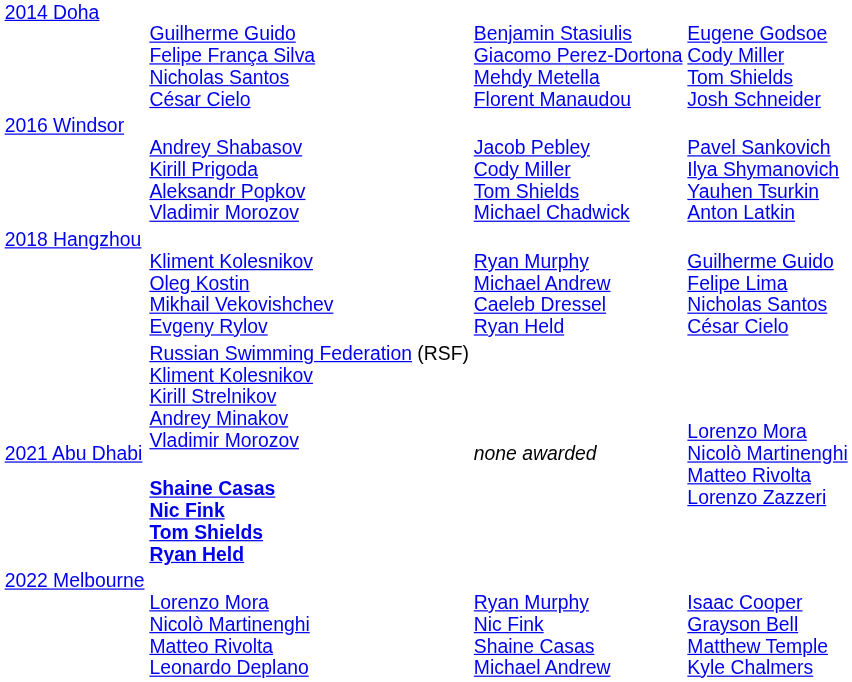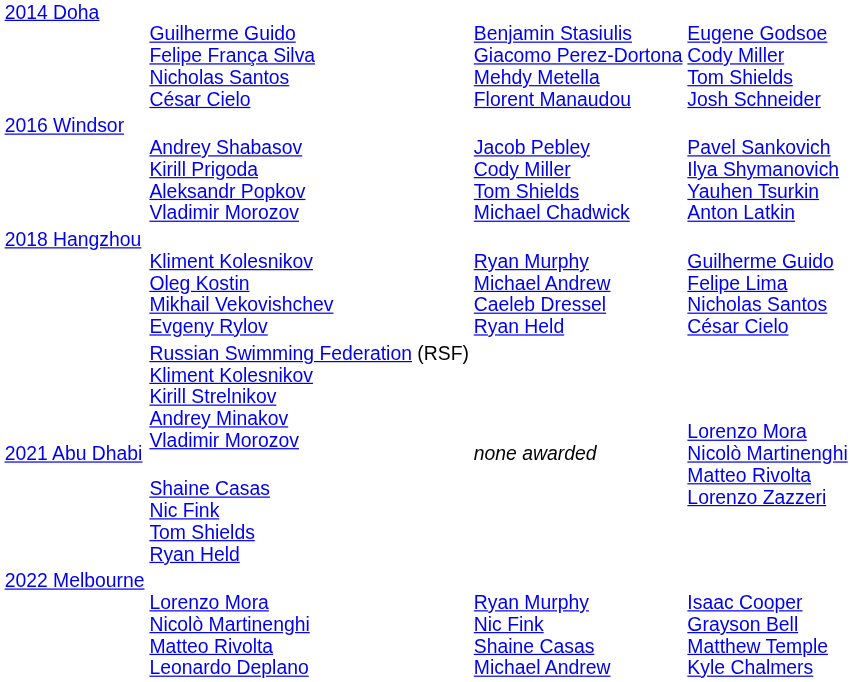(212, 521) bold -> (210, 521) normal
